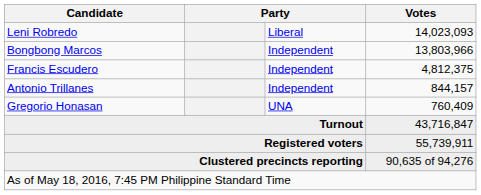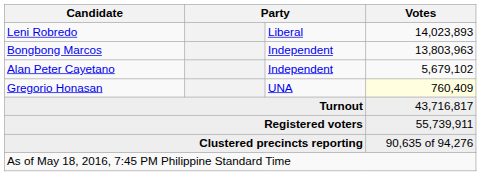(444, 32) 14,023,093 -> (444, 32) 14,023,893
(444, 50) 13,803,966 -> (444, 50) 13,803,963
+ row: (61, 69)
- row: (52, 69)
- row: (50, 87)
(452, 106) no background -> (452, 87) lightyellow background
(444, 124) 43,716,847 -> (444, 106) 43,716,817
